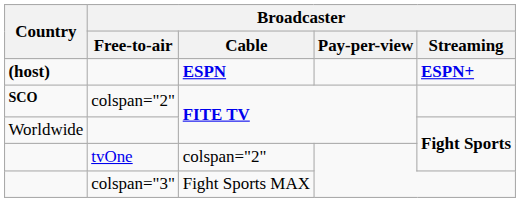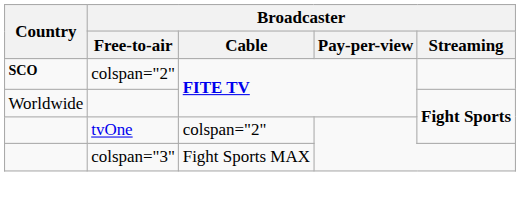- row: (29, 71)
